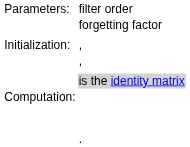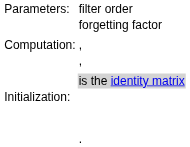(37, 45) Initialization: -> (40, 45) Computation:
(40, 97) Computation: -> (37, 97) Initialization:
